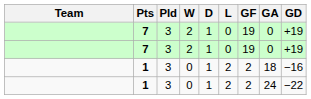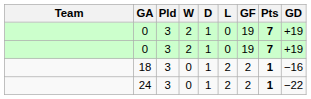columns swapped: (145, 13) <-> (270, 13)
